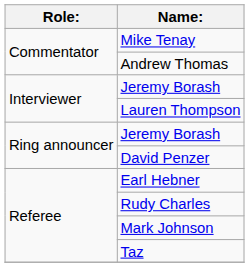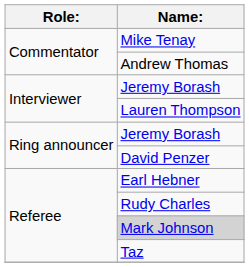(167, 228) no background -> (167, 228) lightgrey background
